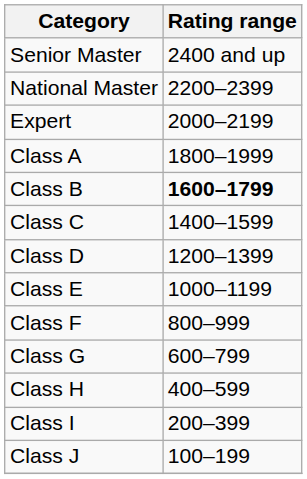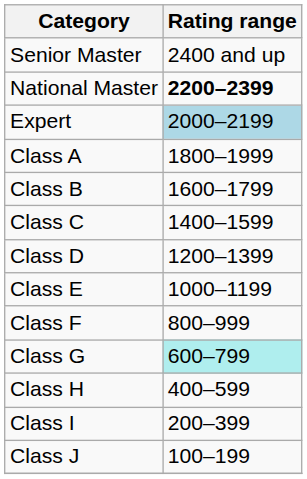(221, 88) normal -> (221, 88) bold
(221, 121) no background -> (221, 121) lightblue background
(221, 188) bold -> (221, 188) normal
(209, 356) no background -> (209, 356) paleturquoise background
